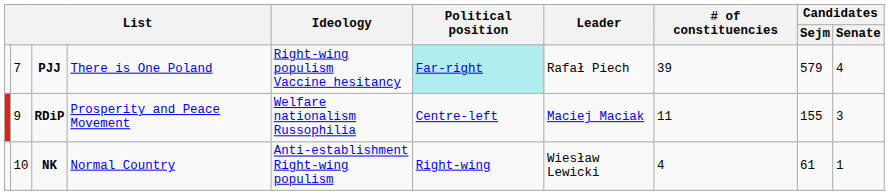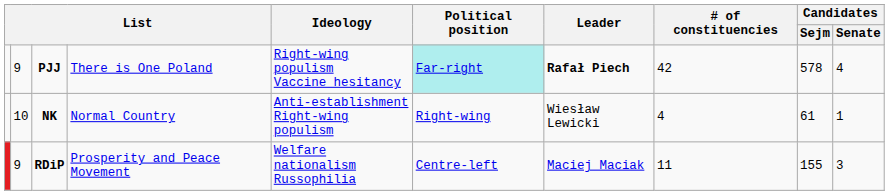(17, 69) 7 -> (17, 69) 9
(588, 69) normal -> (588, 69) bold
(665, 69) 39 -> (665, 69) 42
(811, 69) 579 -> (811, 69) 578
rows swapped: (49, 118) <-> (49, 166)
